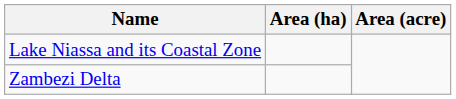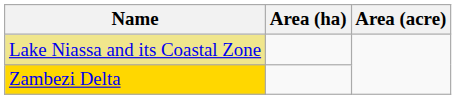(135, 49) no background -> (135, 49) khaki background
(65, 79) no background -> (65, 79) gold background
